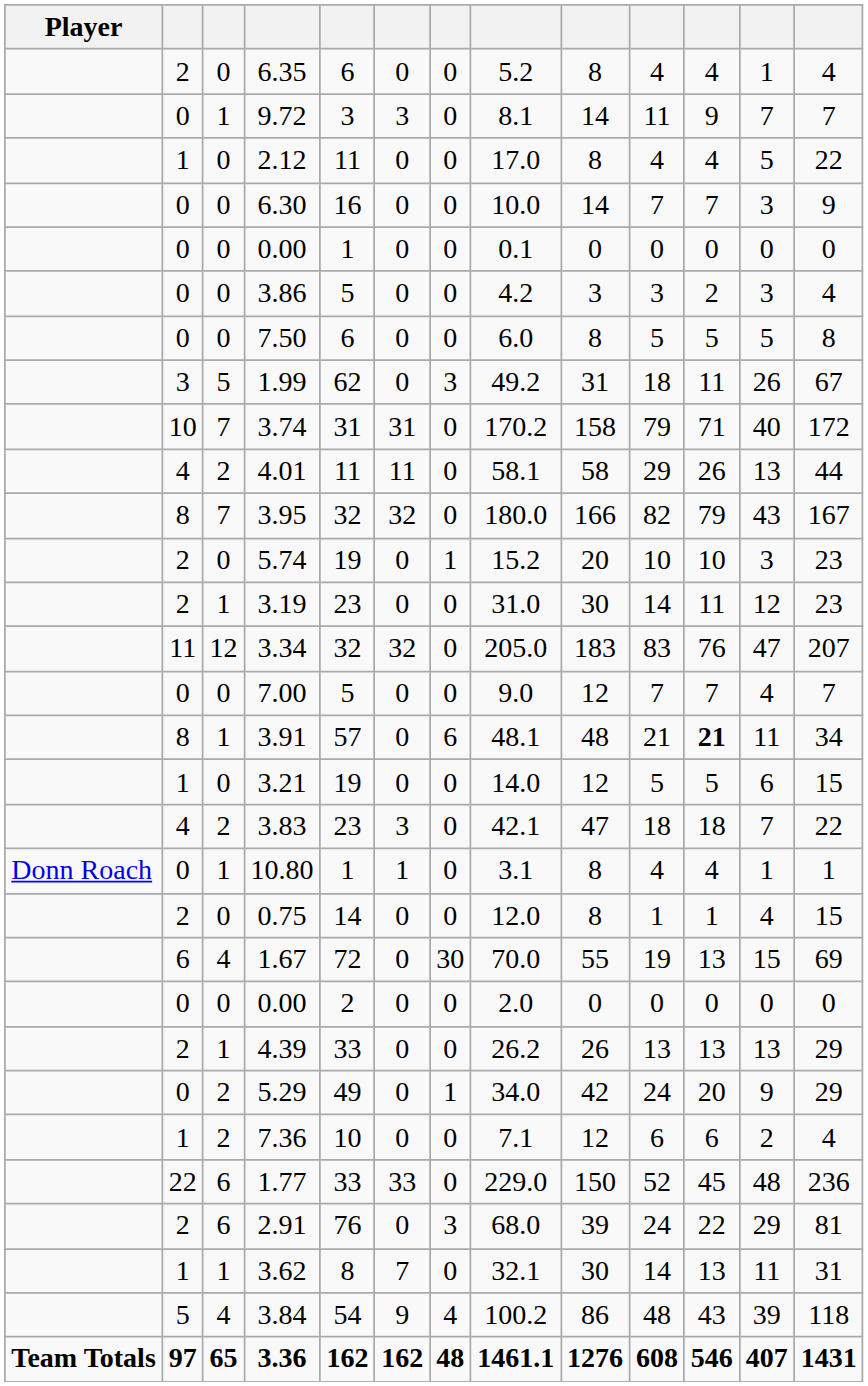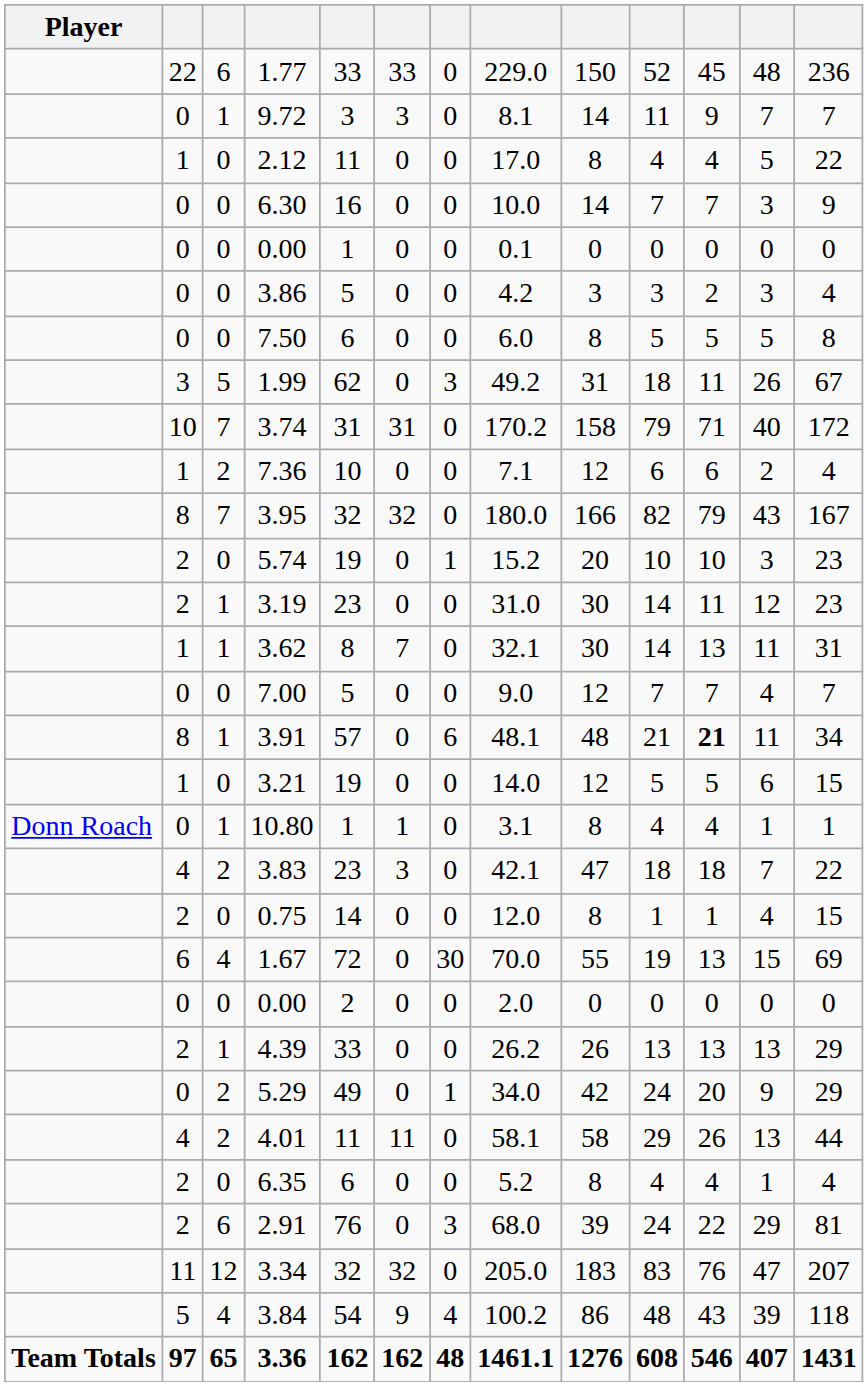rows swapped: (183, 1181) <-> (183, 71)
rows swapped: (183, 470) <-> (183, 1136)
rows swapped: (183, 648) <-> (183, 1270)
rows swapped: (183, 826) <-> (183, 870)
